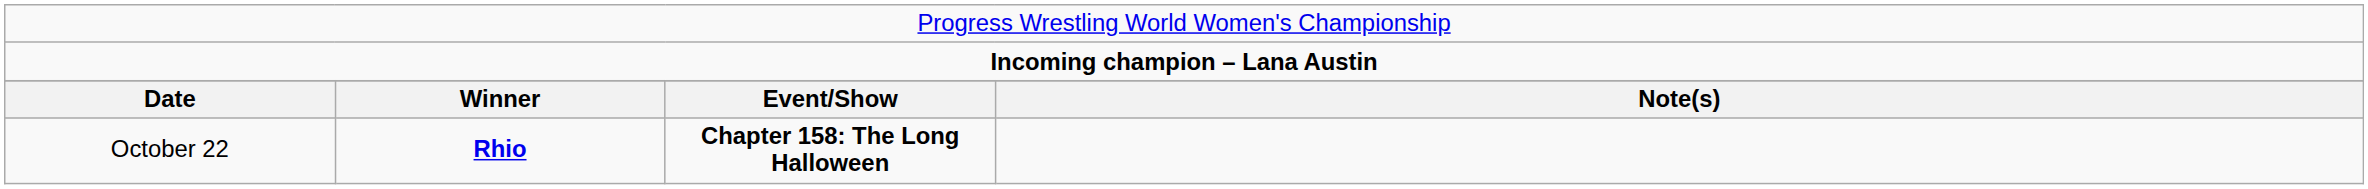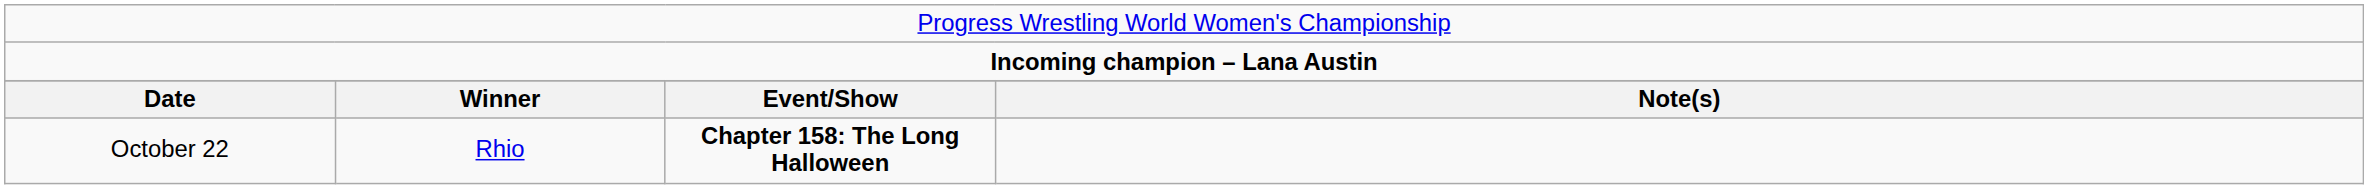(500, 150) bold -> (500, 150) normal
